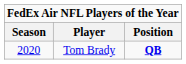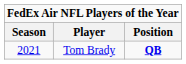(29, 50) 2020 -> (29, 50) 2021
